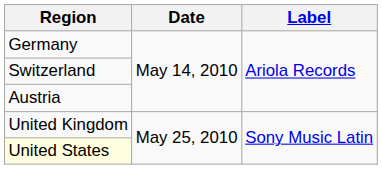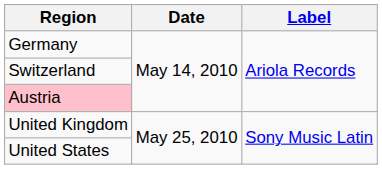(35, 97) no background -> (35, 97) pink background
(59, 151) lightyellow background -> (59, 151) no background
